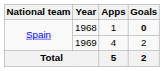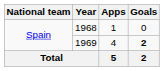(144, 27) bold -> (144, 27) normal
(144, 43) normal -> (144, 43) bold
